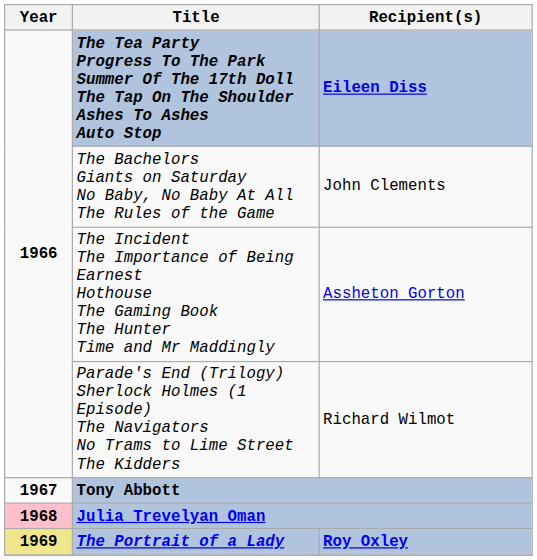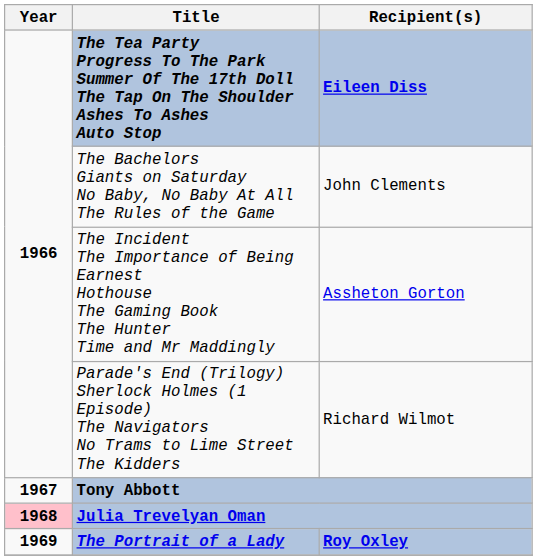(39, 542) khaki background -> (39, 542) no background
